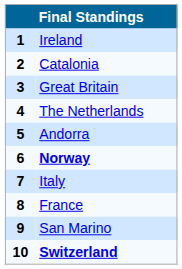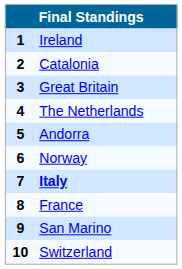(65, 158) bold -> (63, 158) normal
(52, 181) normal -> (53, 181) bold
(78, 252) bold -> (76, 252) normal
